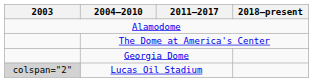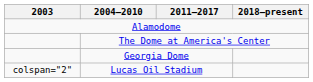(42, 70) lightgrey background -> (42, 70) no background
